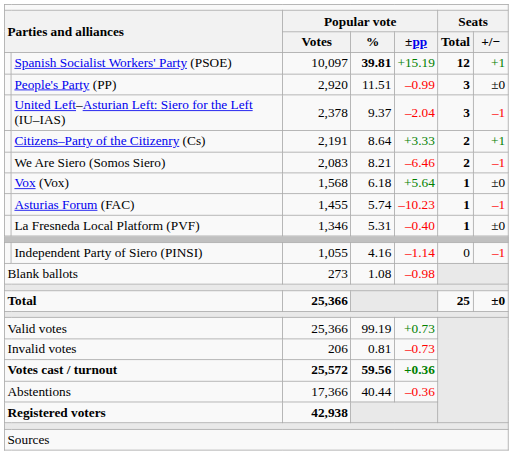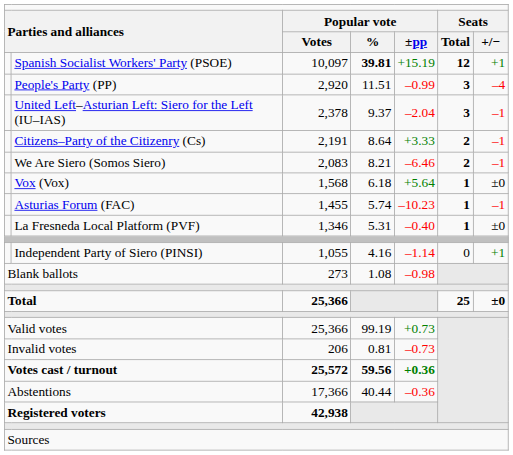(498, 84) ±0 -> (499, 84) –4
(498, 141) +1 -> (499, 141) –1
(499, 252) –1 -> (498, 252) +1
